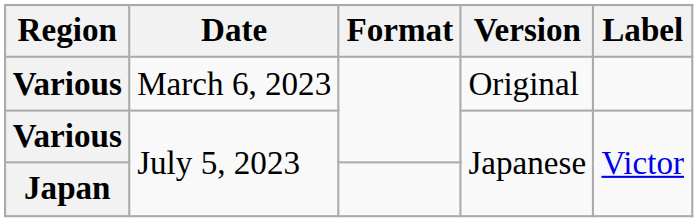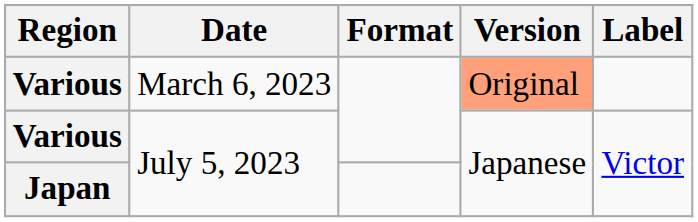(524, 83) no background -> (524, 83) lightsalmon background
